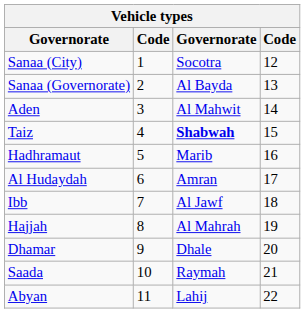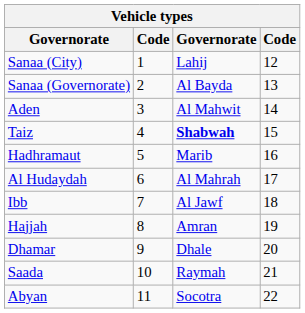(199, 62) Socotra -> (192, 62) Lahij
(197, 179) Amran -> (208, 179) Al Mahrah
(208, 226) Al Mahrah -> (197, 226) Amran
(192, 296) Lahij -> (199, 296) Socotra
